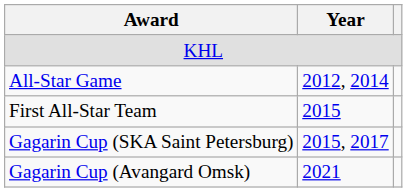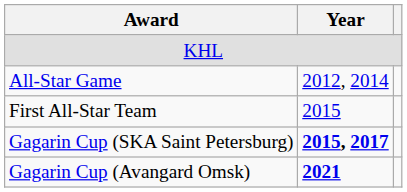(345, 141) normal -> (345, 141) bold
(321, 171) normal -> (321, 171) bold
